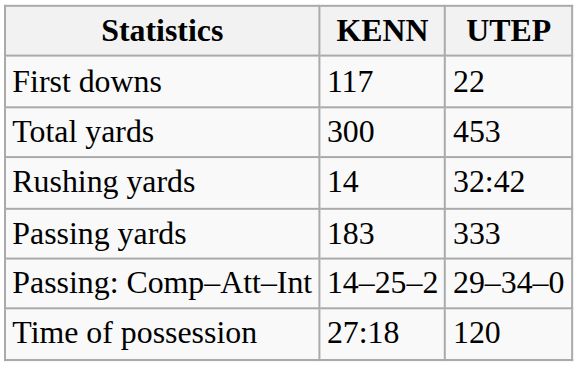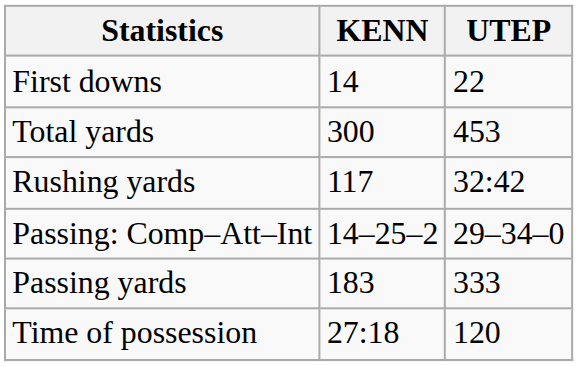(350, 81) 117 -> (343, 81) 14
(343, 182) 14 -> (350, 182) 117
rows swapped: (99, 232) <-> (162, 283)
